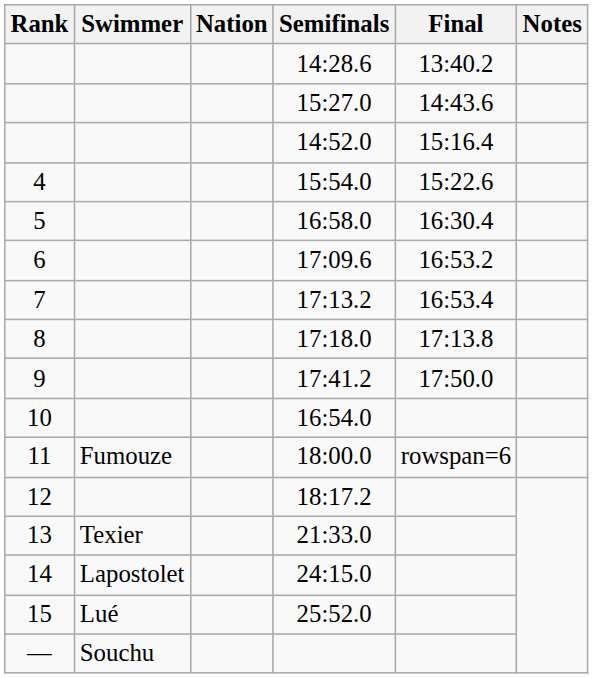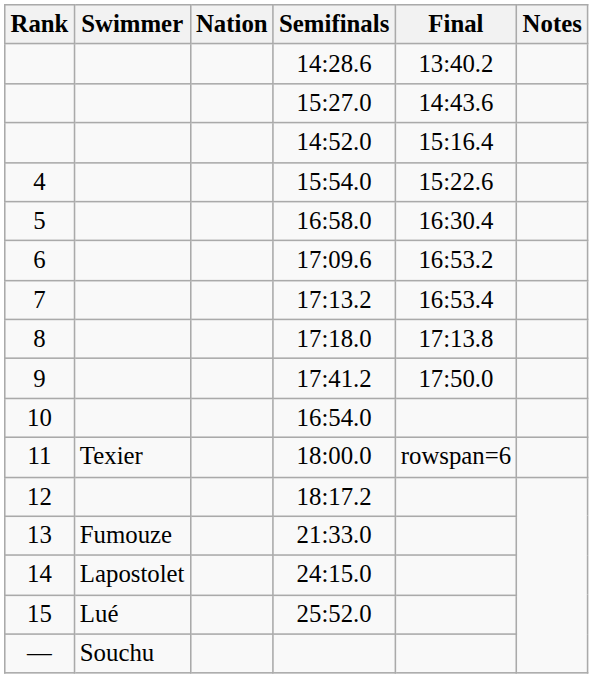(126, 456) Fumouze -> (111, 456) Texier
(111, 535) Texier -> (126, 535) Fumouze
